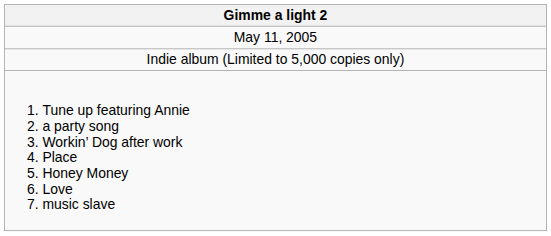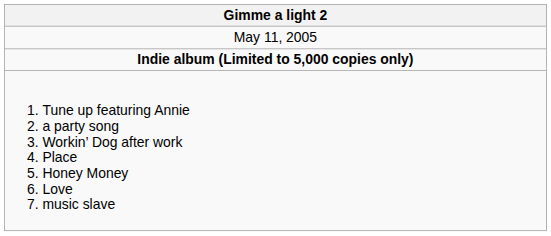(275, 59) normal -> (275, 59) bold
